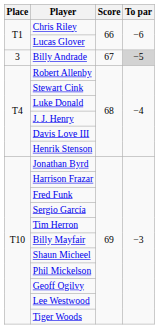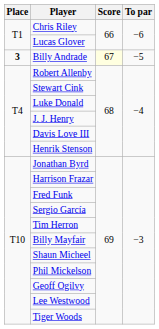(17, 57) normal -> (17, 57) bold
(109, 57) no background -> (109, 57) lightyellow background
(138, 57) lightgrey background -> (138, 57) no background
